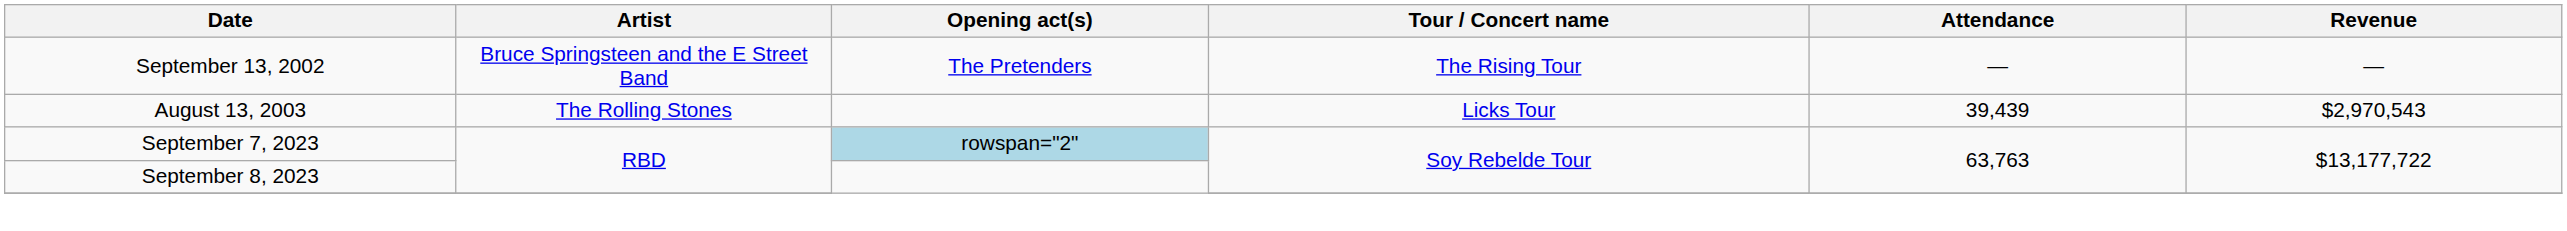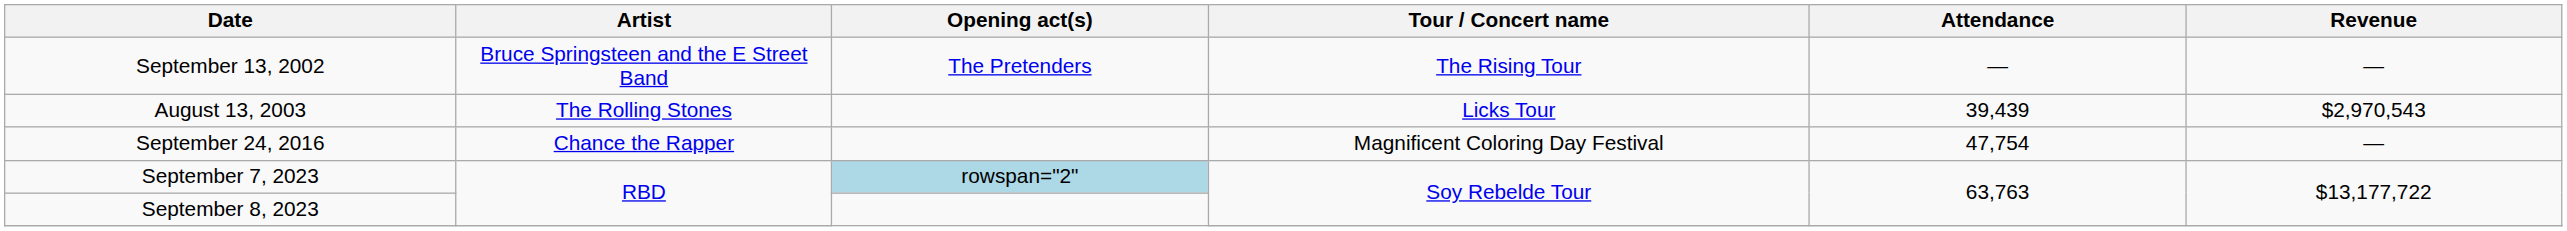+ row: (230, 143)
